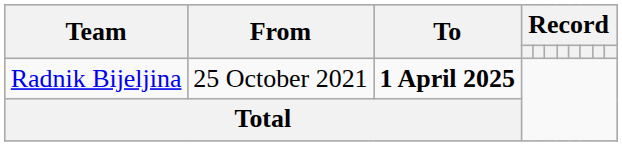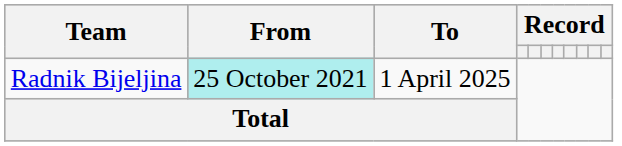(280, 78) no background -> (280, 78) paleturquoise background
(447, 78) bold -> (445, 78) normal
